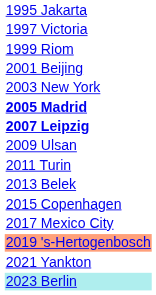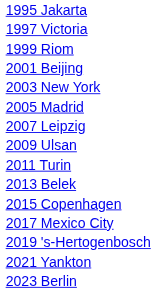(46, 107) bold -> (45, 107) normal
(48, 126) bold -> (46, 126) normal
(78, 242) lightsalmon background -> (78, 242) no background
(41, 281) paleturquoise background -> (41, 281) no background
